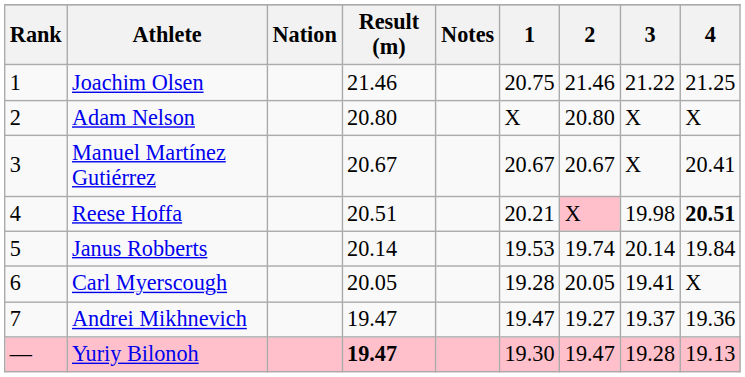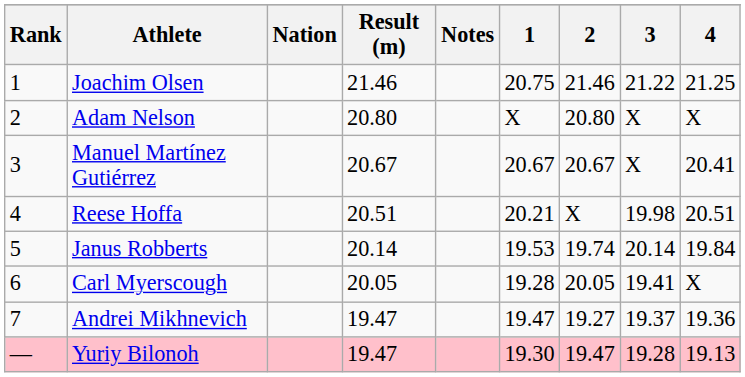(573, 213) pink background -> (573, 213) no background
(710, 213) bold -> (710, 213) normal
(372, 354) bold -> (372, 354) normal
